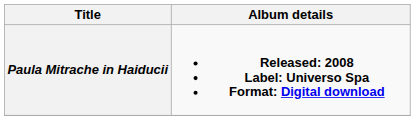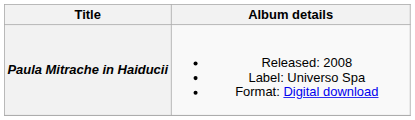(291, 77) bold -> (291, 77) normal
